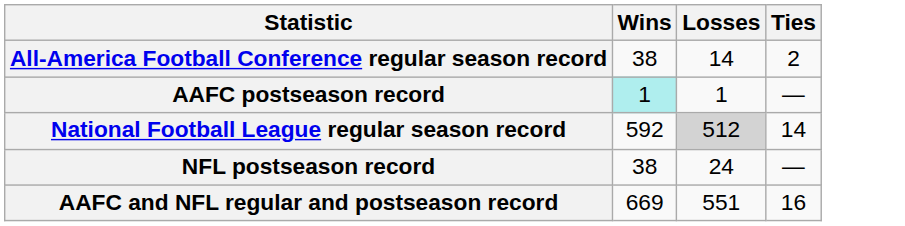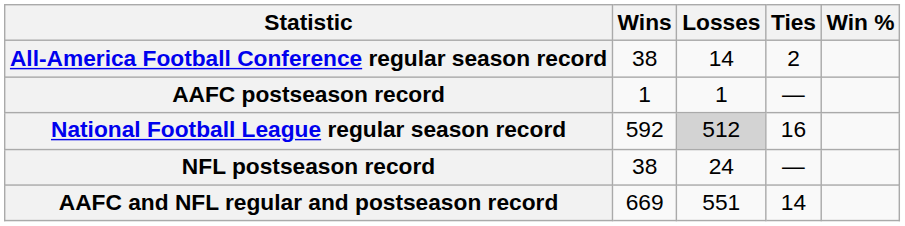+ column: (860, 22)
(645, 94) paleturquoise background -> (645, 94) no background
(793, 130) 14 -> (793, 130) 16
(793, 202) 16 -> (793, 202) 14
